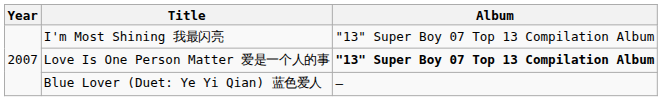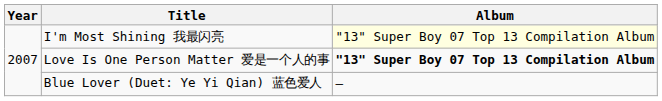(495, 37) no background -> (495, 37) lightyellow background
